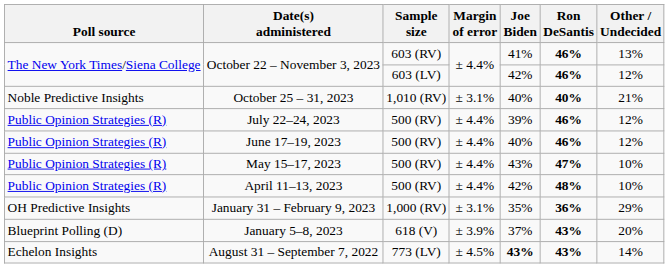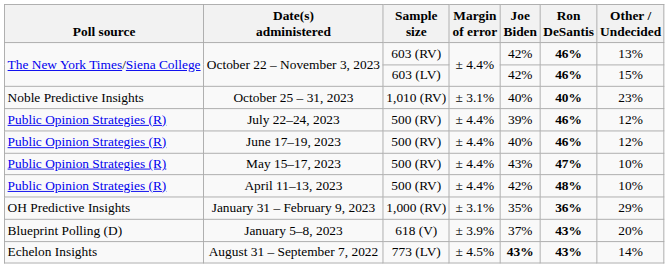(520, 53) 41% -> (520, 53) 42%
(631, 75) 12% -> (631, 75) 15%
(631, 98) 21% -> (631, 98) 23%
